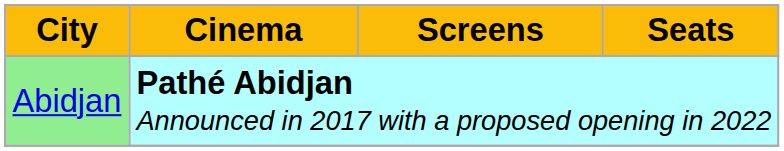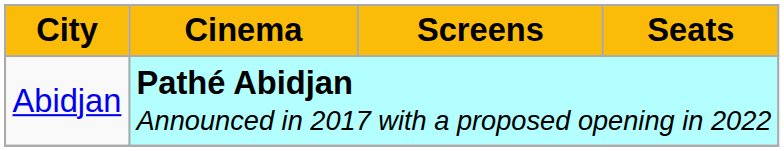(67, 100) lightgreen background -> (67, 100) no background
